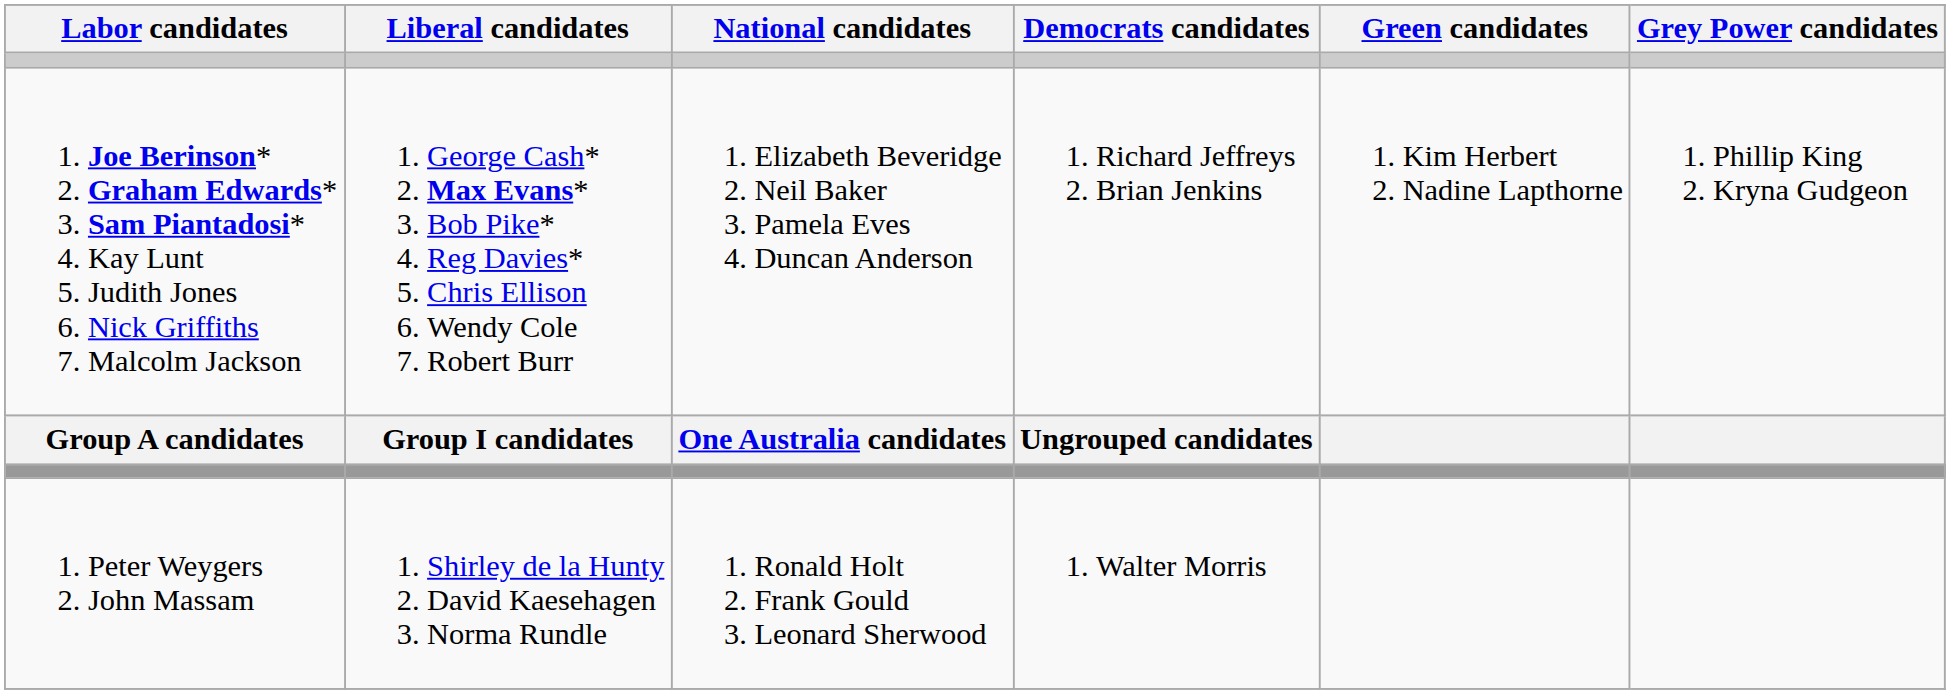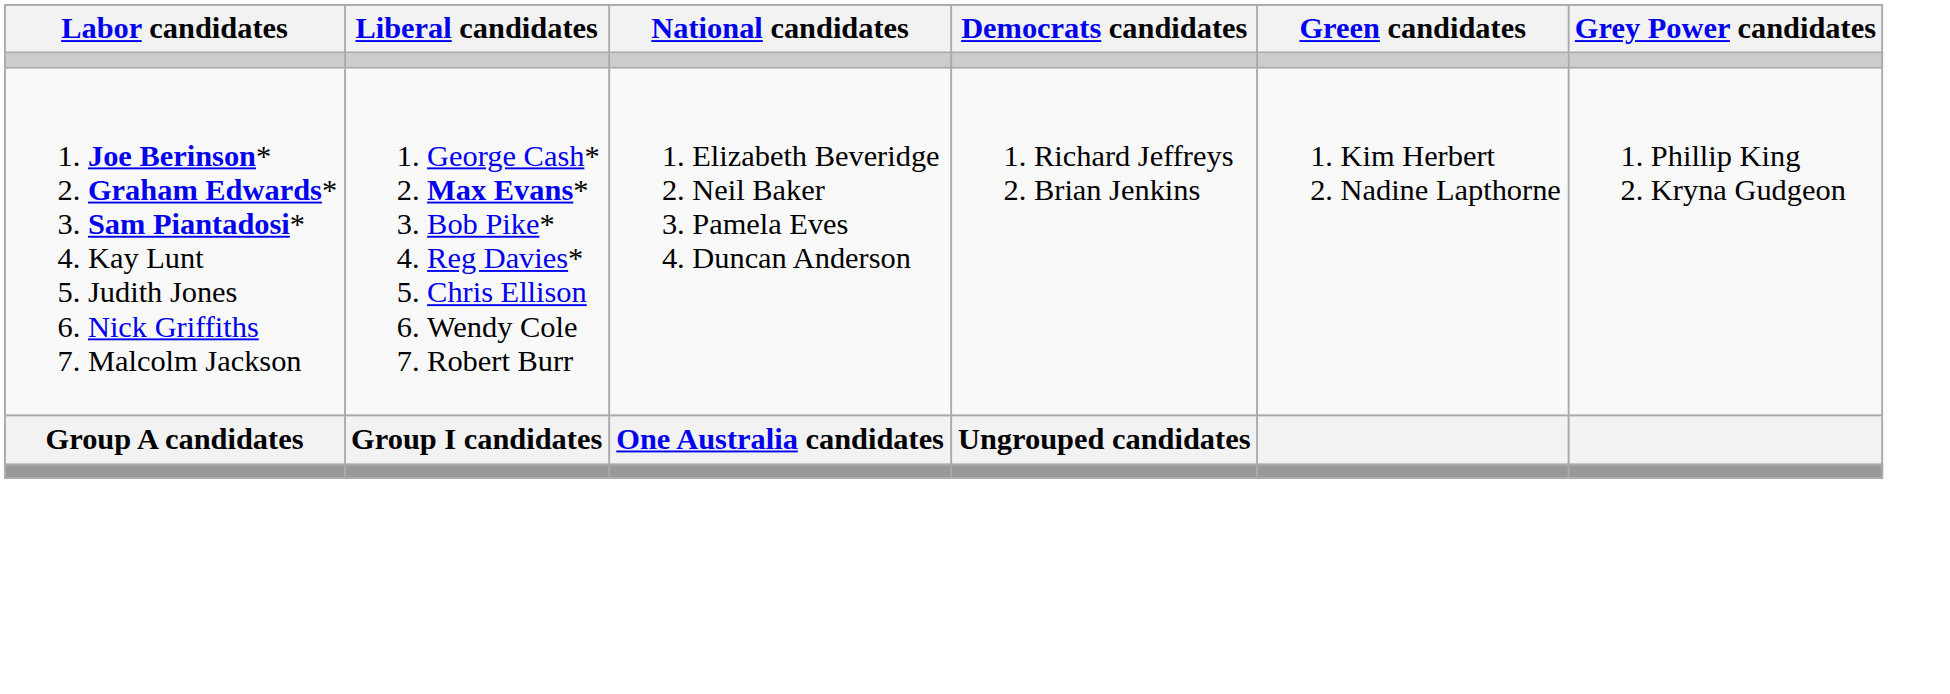- row: (175, 584)
